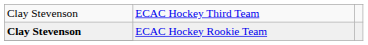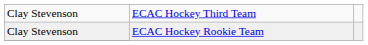(44, 31) bold -> (42, 31) normal
